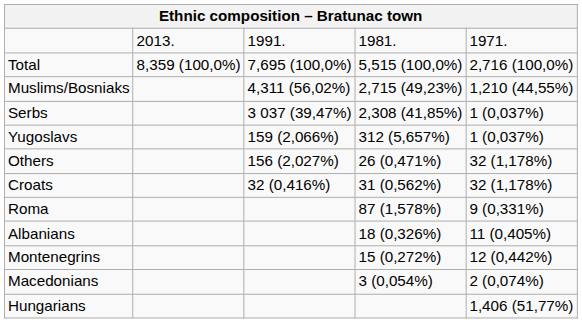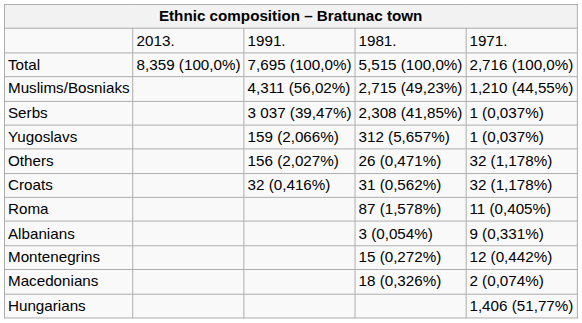(507, 209) 9 (0,331%) -> (510, 209) 11 (0,405%)
(400, 233) 18 (0,326%) -> (396, 233) 3 (0,054%)
(510, 233) 11 (0,405%) -> (507, 233) 9 (0,331%)
(396, 281) 3 (0,054%) -> (400, 281) 18 (0,326%)
